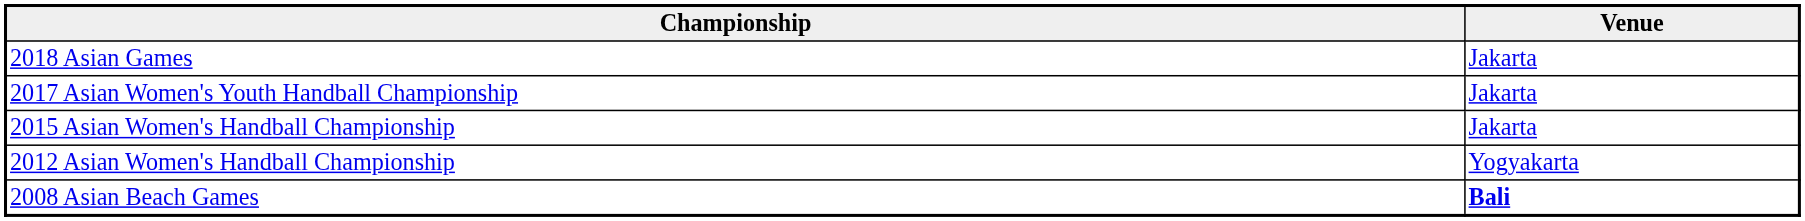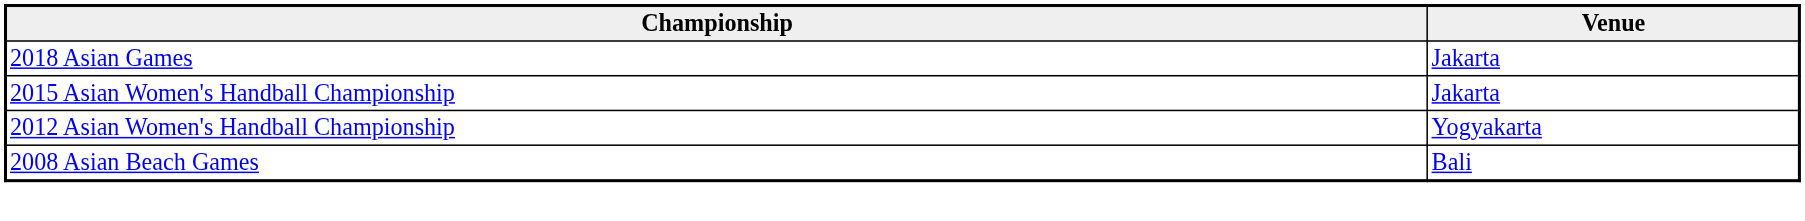- row: (264, 92)
(1489, 197) bold -> (1452, 162) normal
